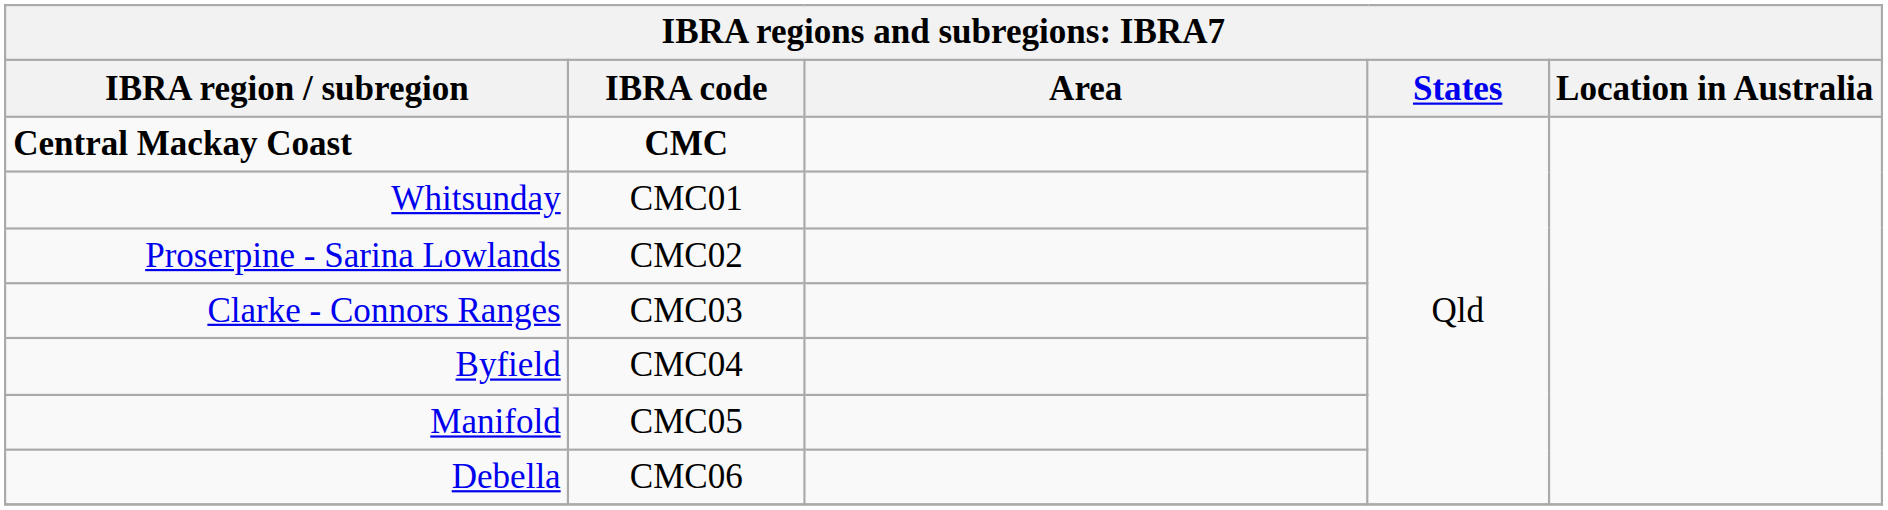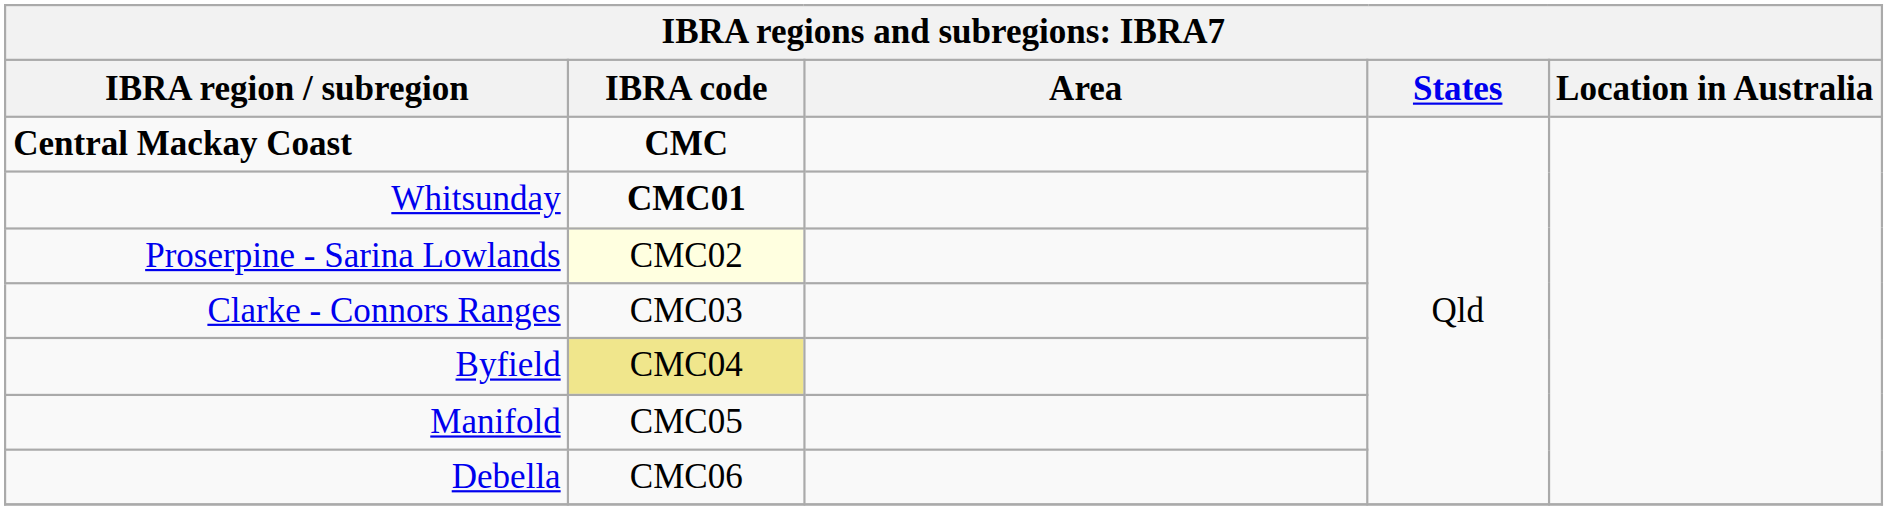(686, 198) normal -> (686, 198) bold
(686, 254) no background -> (686, 254) lightyellow background
(686, 365) no background -> (686, 365) khaki background
